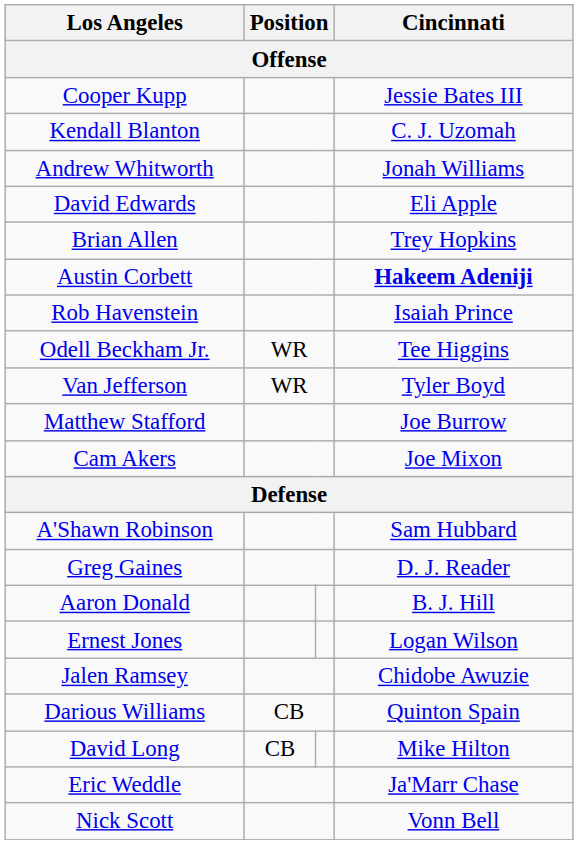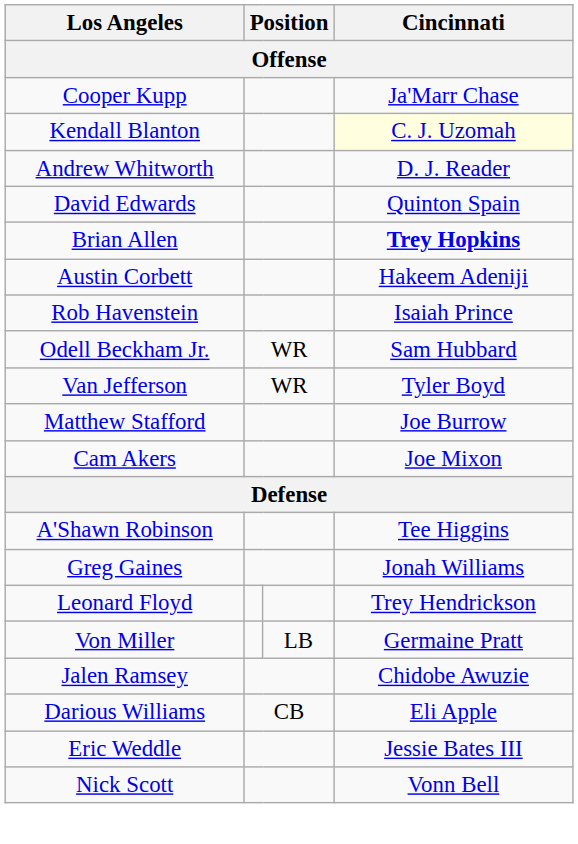(453, 95) Jessie Bates III -> (453, 95) Ja'Marr Chase
(453, 131) no background -> (453, 131) lightyellow background
(453, 167) Jonah Williams -> (453, 167) D. J. Reader
(453, 204) Eli Apple -> (453, 204) Quinton Spain
(453, 240) normal -> (453, 240) bold
(453, 276) bold -> (453, 276) normal
(453, 349) Tee Higgins -> (453, 349) Sam Hubbard
(453, 530) Sam Hubbard -> (453, 530) Tee Higgins
(453, 566) D. J. Reader -> (453, 566) Jonah Williams
- row: (125, 603)
+ row: (125, 603)
- row: (125, 639)
+ row: (125, 639)
(453, 712) Quinton Spain -> (453, 712) Eli Apple
- row: (125, 748)
(453, 784) Ja'Marr Chase -> (453, 748) Jessie Bates III
